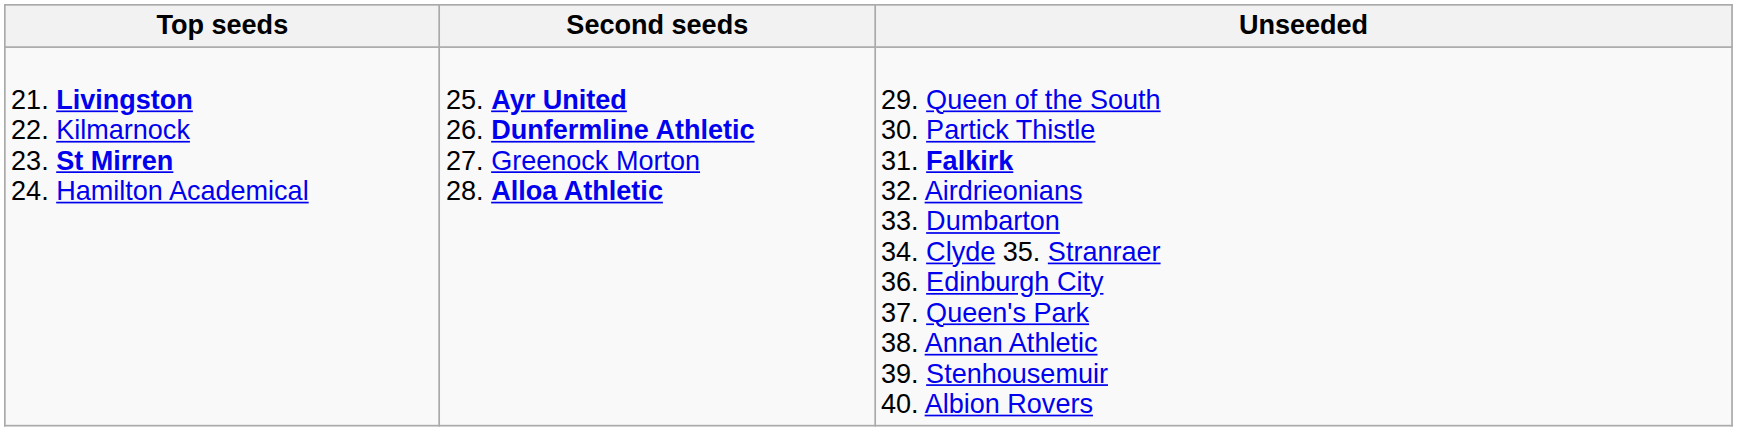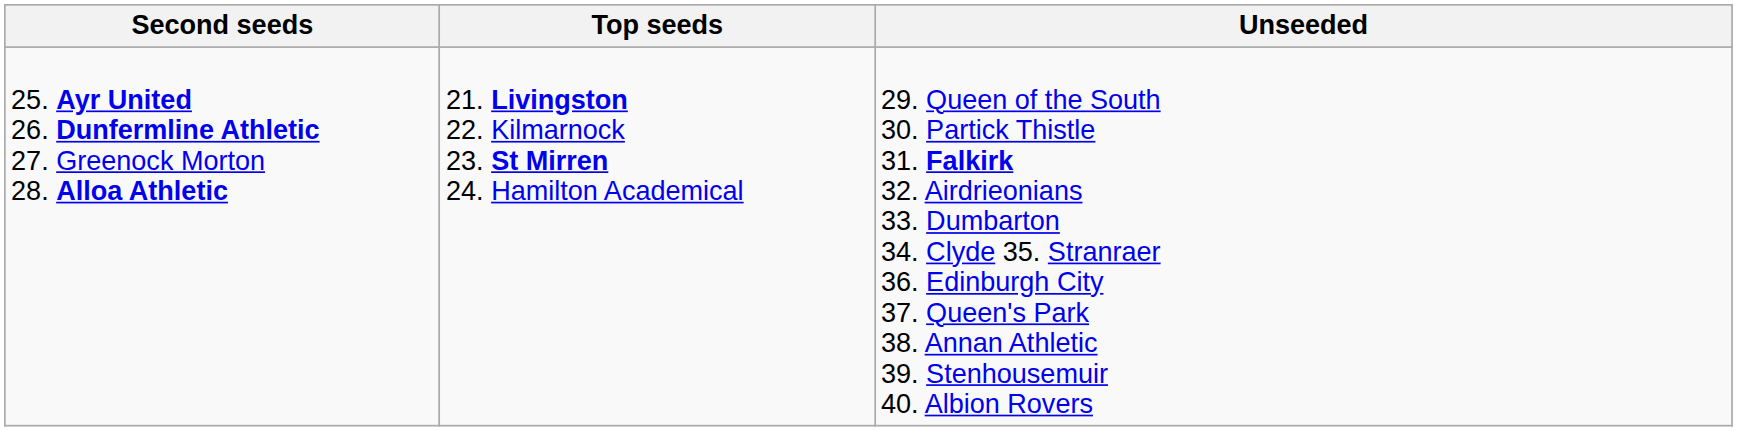columns swapped: (222, 25) <-> (657, 25)
